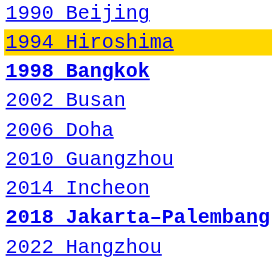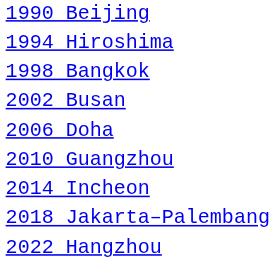(90, 42) gold background -> (90, 42) no background
(78, 72) bold -> (78, 72) normal
(138, 218) bold -> (138, 218) normal
